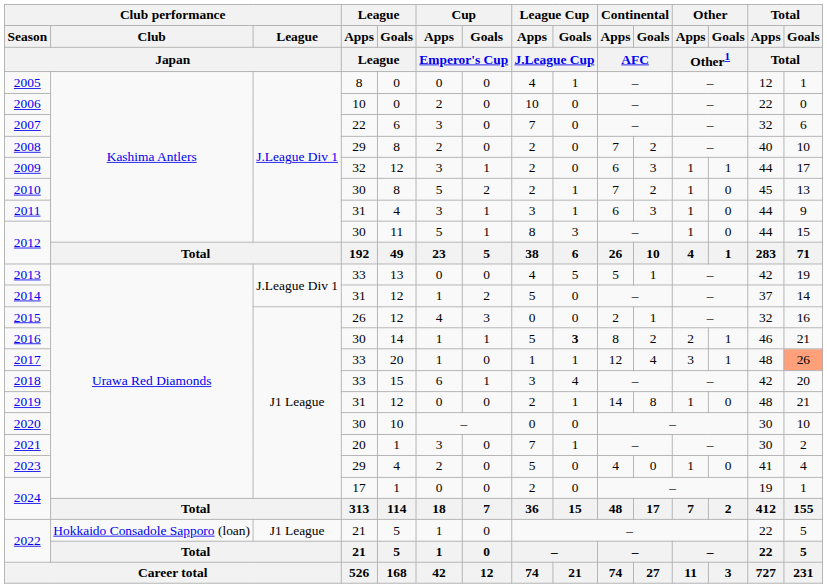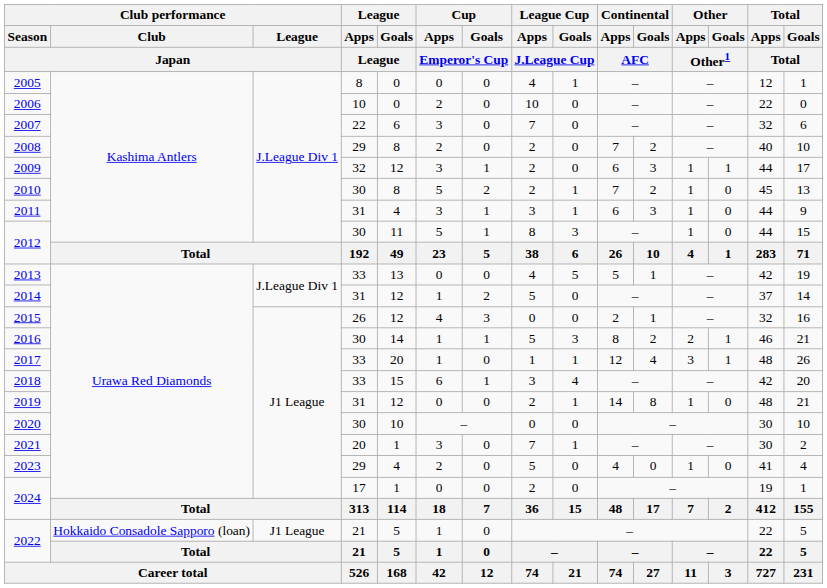(575, 338) bold -> (575, 338) normal
(803, 359) lightsalmon background -> (803, 359) no background
